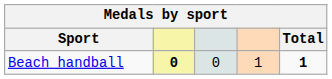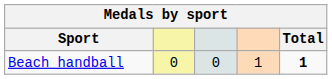(174, 62) bold -> (174, 62) normal
